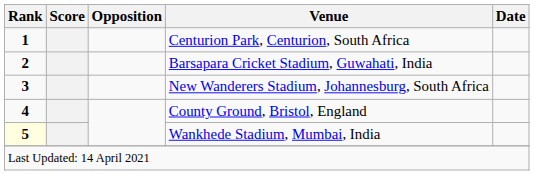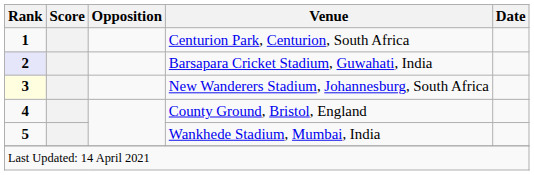(25, 63) no background -> (25, 63) lavender background
(25, 87) no background -> (25, 87) lightyellow background
(25, 134) lightyellow background -> (25, 134) no background
